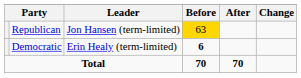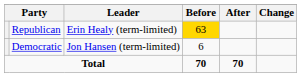(123, 30) Jon Hansen (term-limited) -> (122, 30) Erin Healy (term-limited)
(122, 47) Erin Healy (term-limited) -> (123, 47) Jon Hansen (term-limited)
(201, 47) bold -> (201, 47) normal
